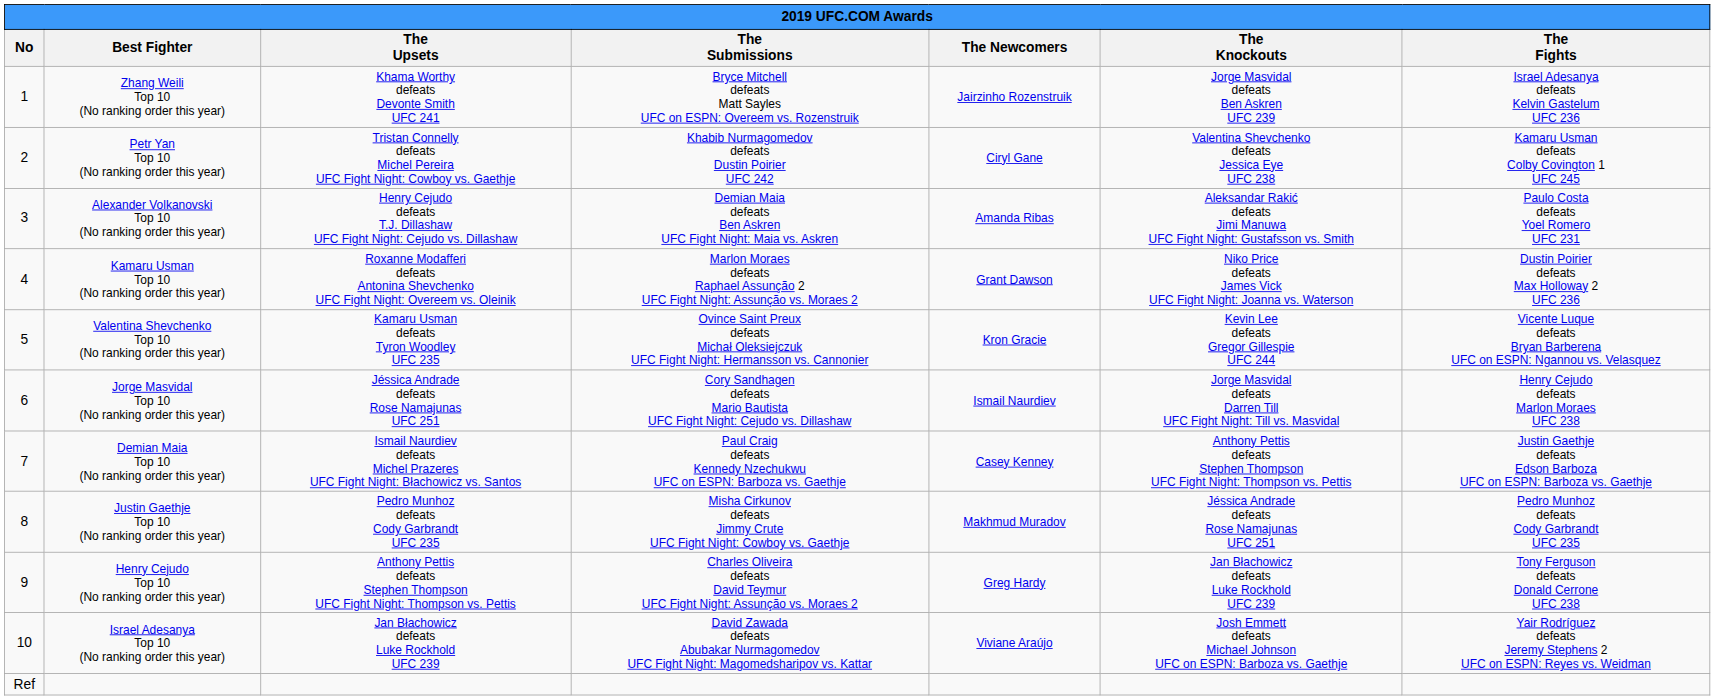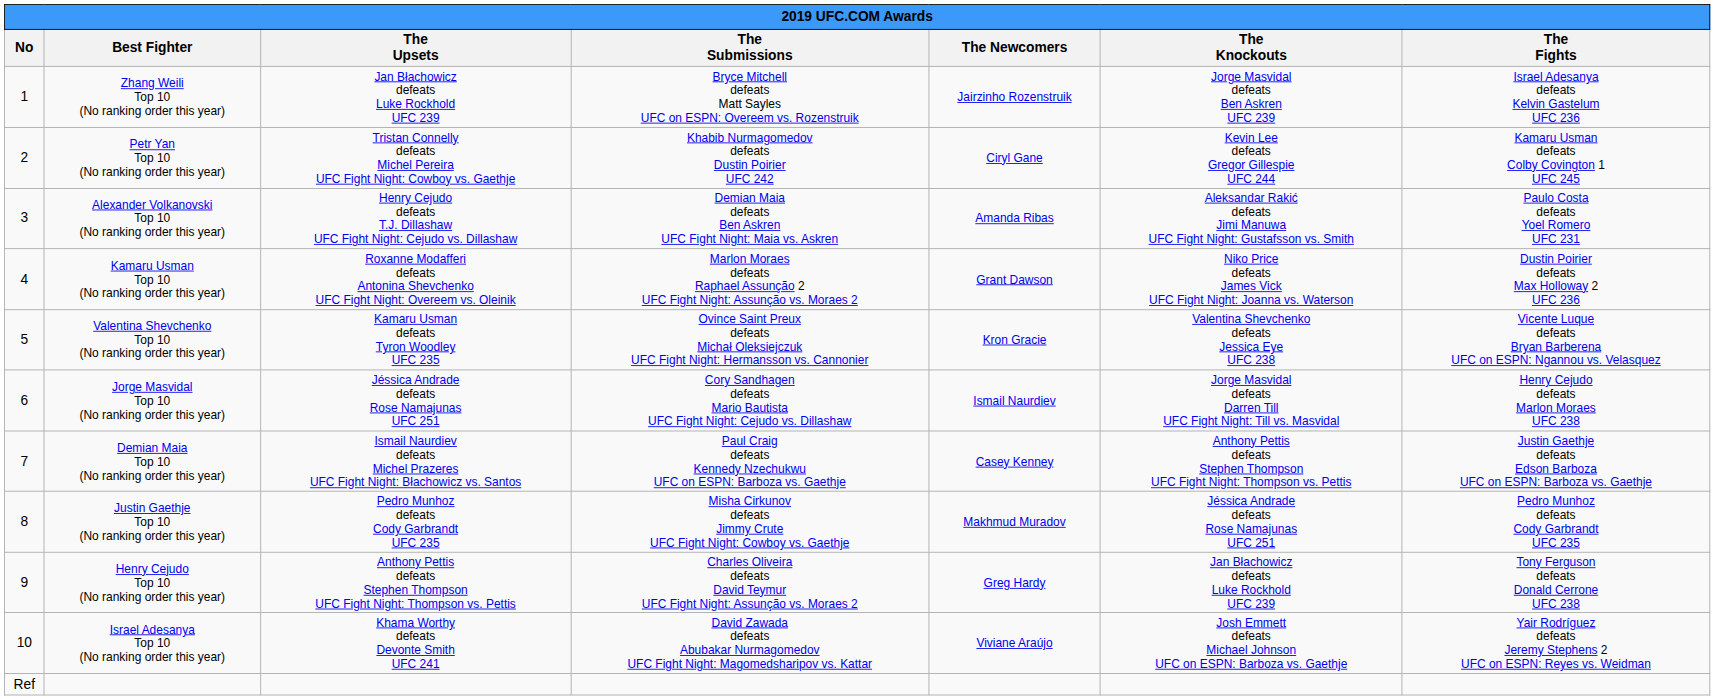(416, 97) Khama Worthy defeats Devonte Smith UFC 241 -> (416, 97) Jan Błachowicz defeats Luke Rockhold UFC 239
(1251, 158) Valentina Shevchenko defeats Jessica Eye UFC 238 -> (1251, 158) Kevin Lee defeats Gregor Gillespie UFC 244
(1251, 340) Kevin Lee defeats Gregor Gillespie UFC 244 -> (1251, 340) Valentina Shevchenko defeats Jessica Eye UFC 238
(416, 643) Jan Błachowicz defeats Luke Rockhold UFC 239 -> (416, 643) Khama Worthy defeats Devonte Smith UFC 241
